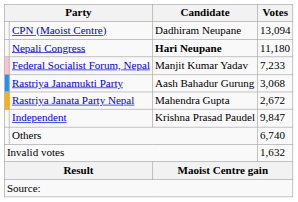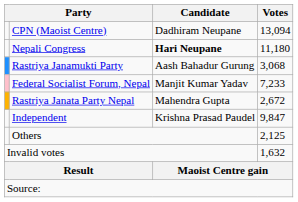rows swapped: (81, 65) <-> (67, 83)
(273, 135) 6,740 -> (273, 135) 2,125
